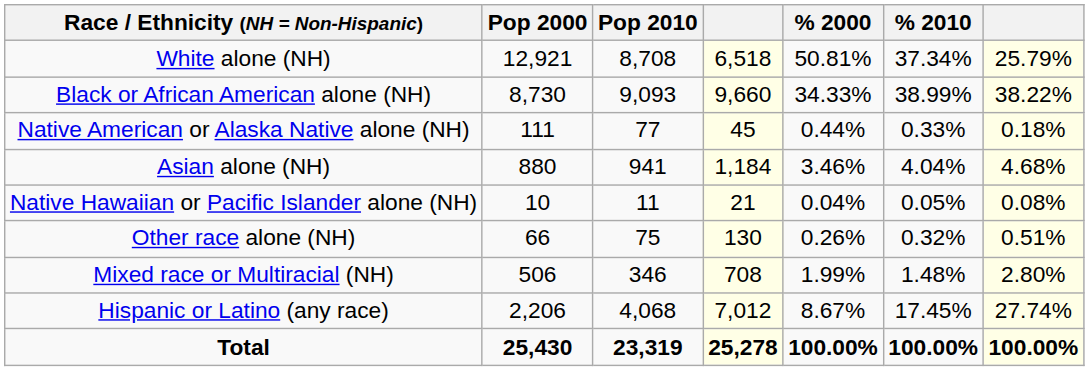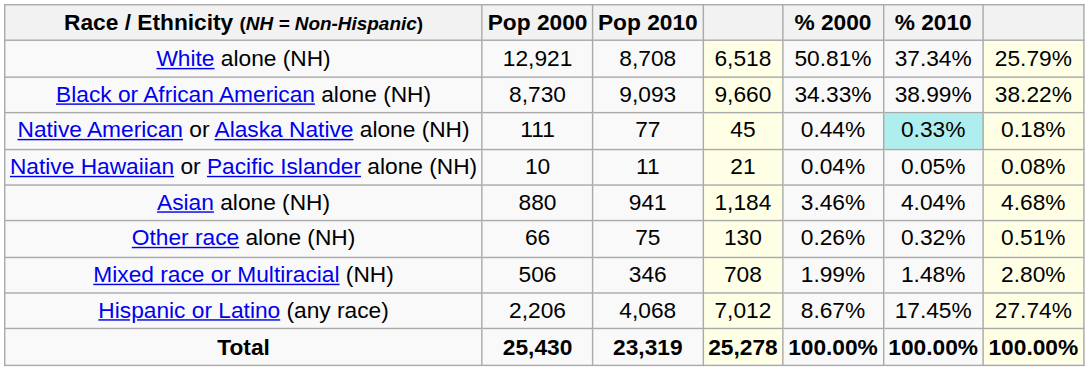(933, 130) no background -> (933, 130) paleturquoise background
rows swapped: (244, 166) <-> (244, 202)
